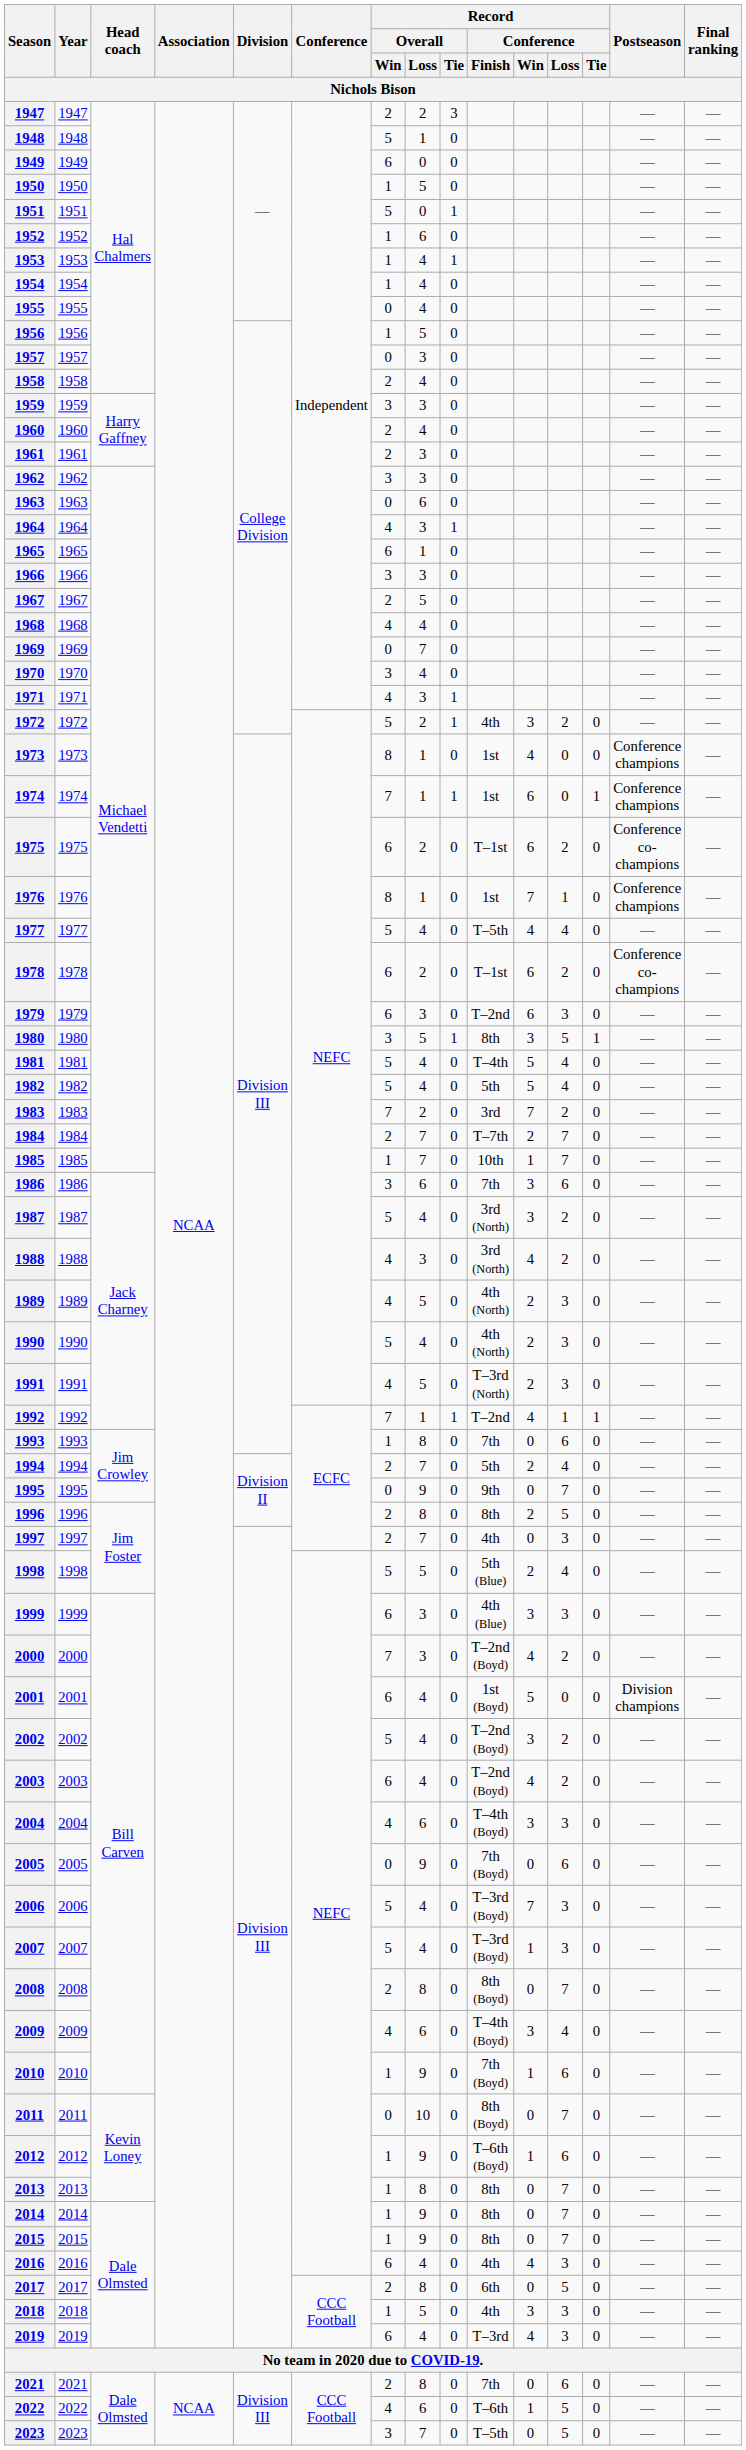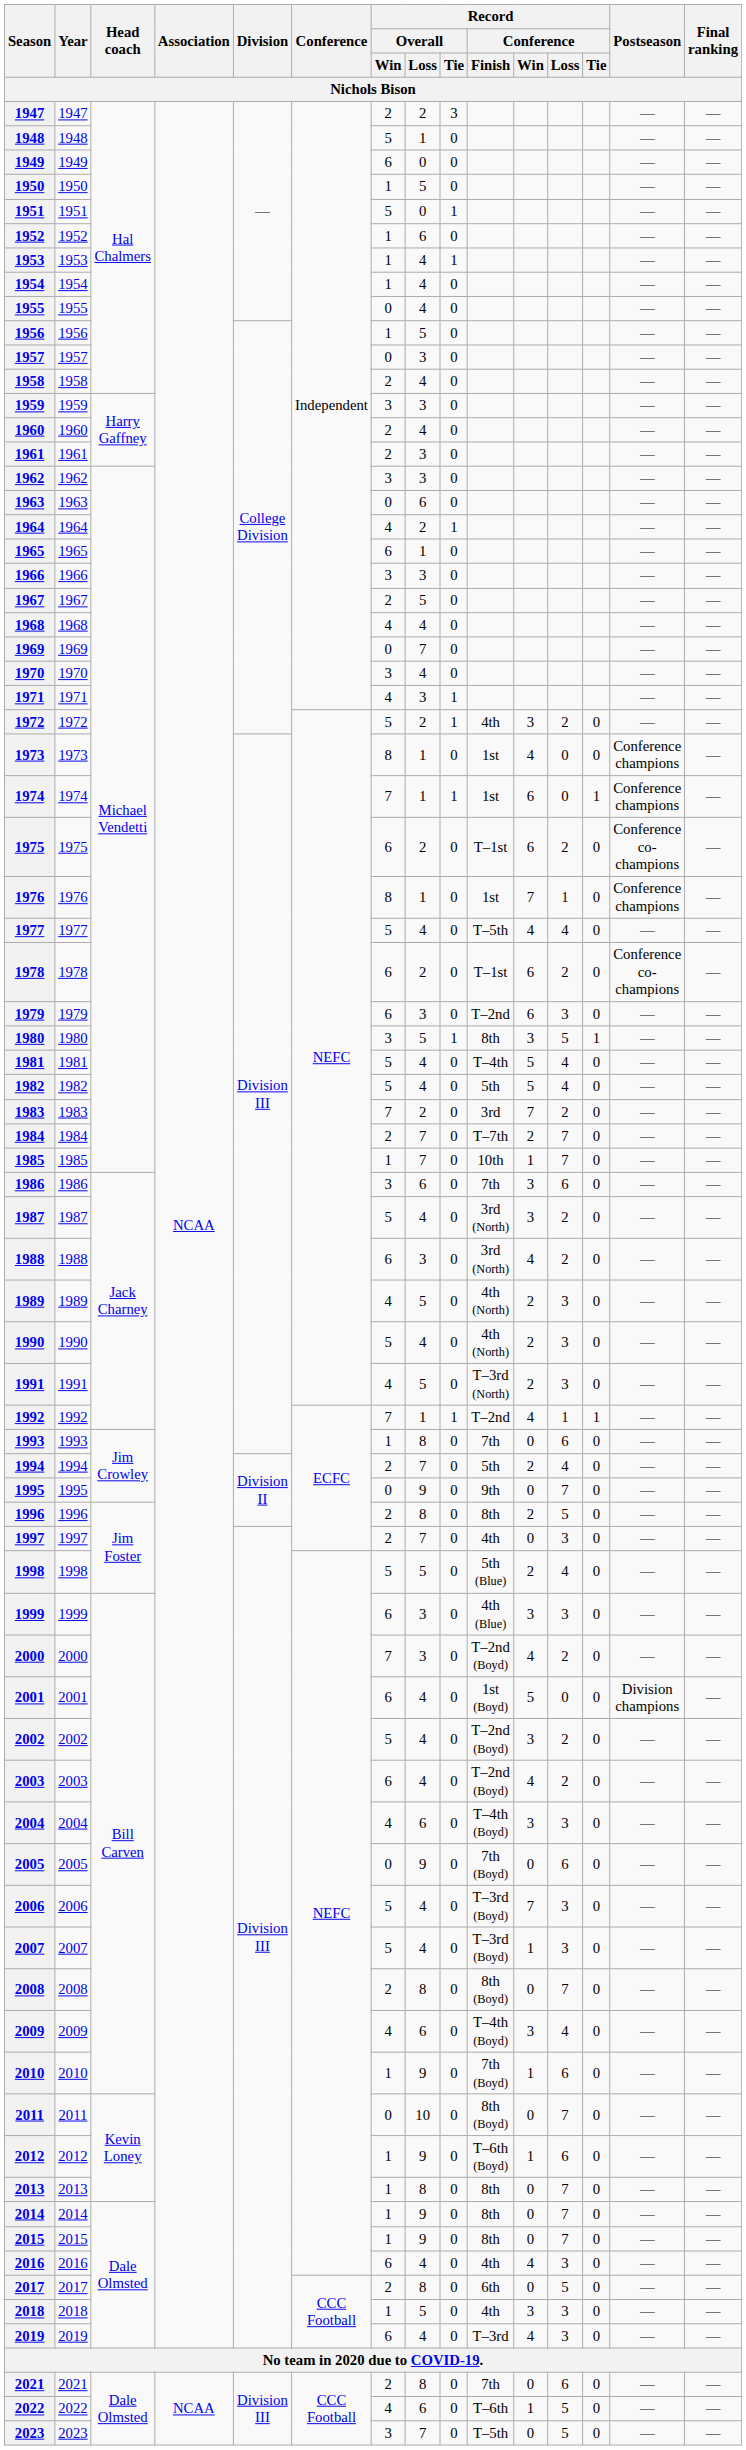(423, 527) 3 -> (423, 527) 2
(388, 1259) 4 -> (388, 1259) 6
